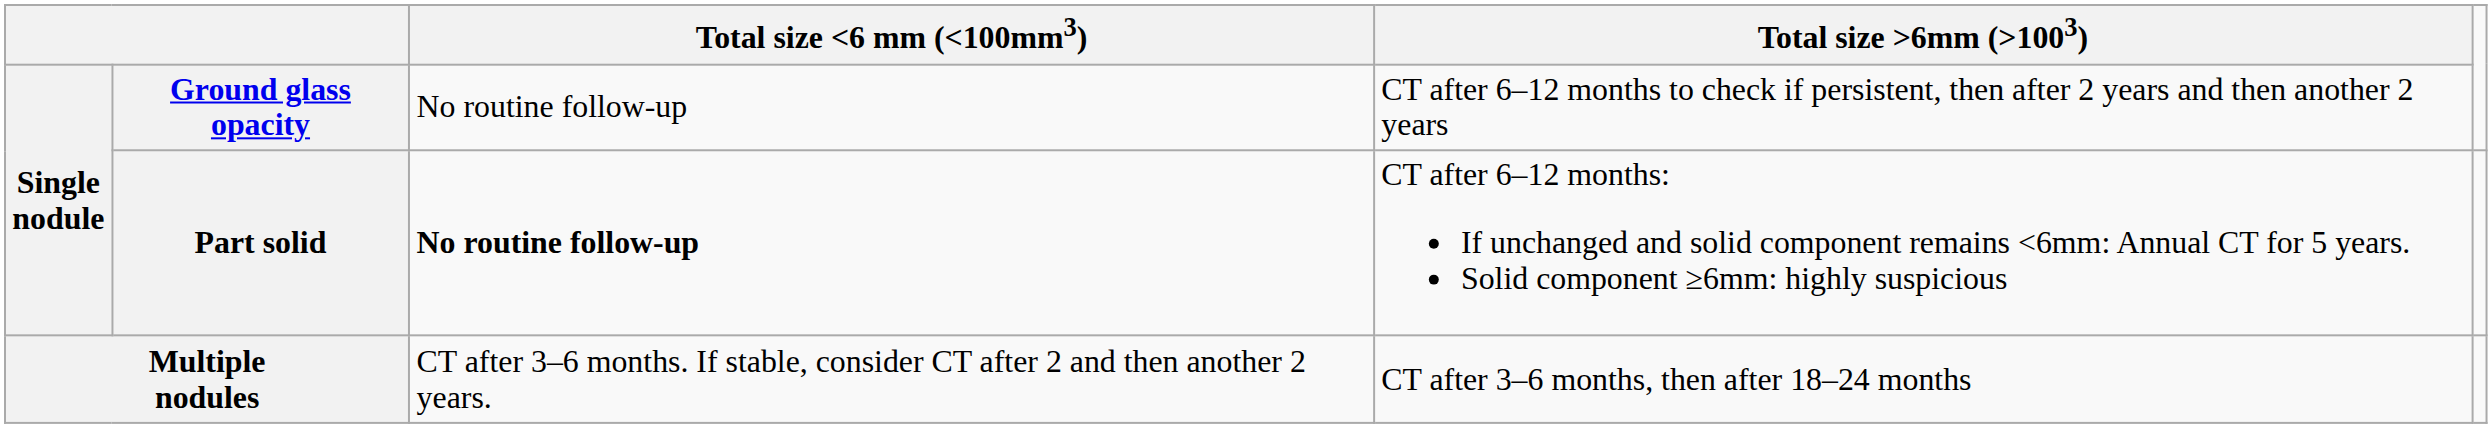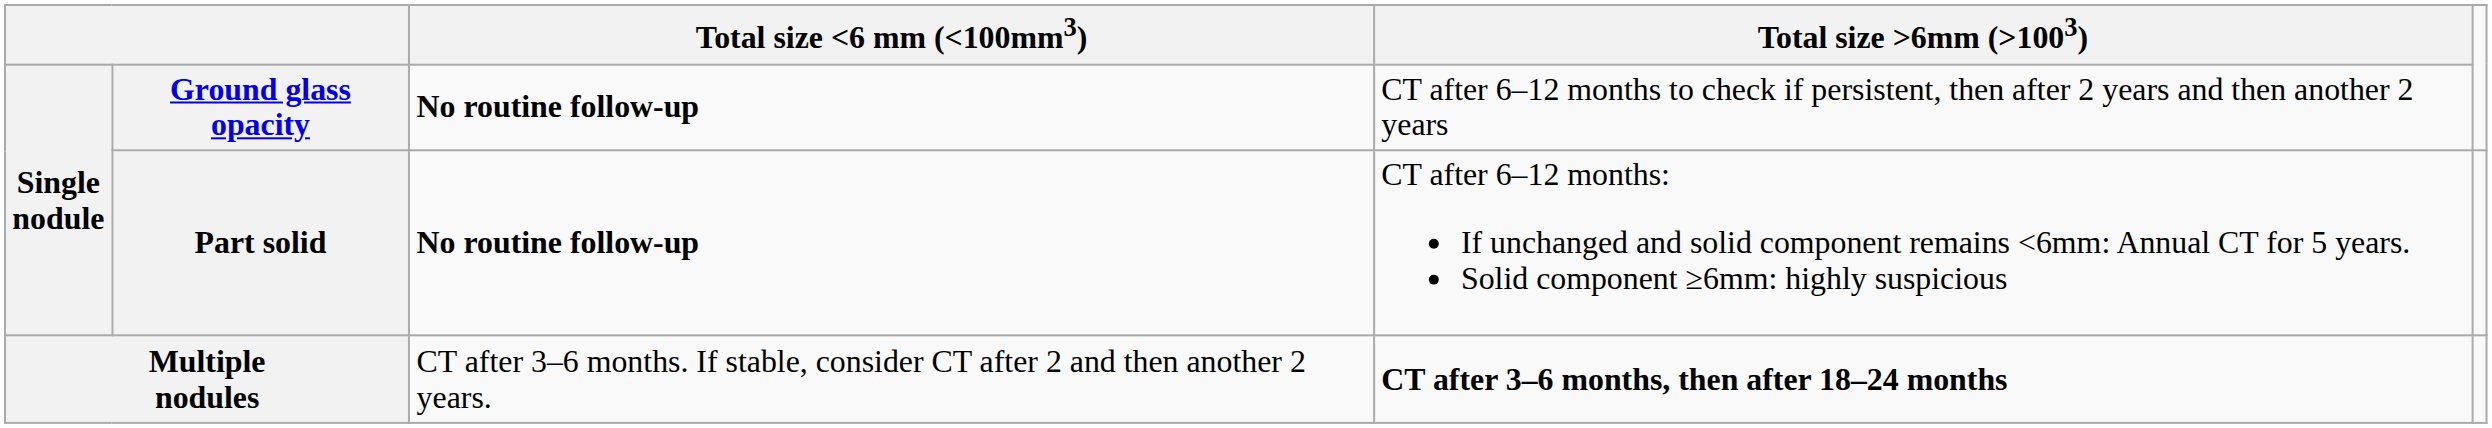(552, 106) normal -> (558, 106) bold
(1676, 378) normal -> (1694, 378) bold
